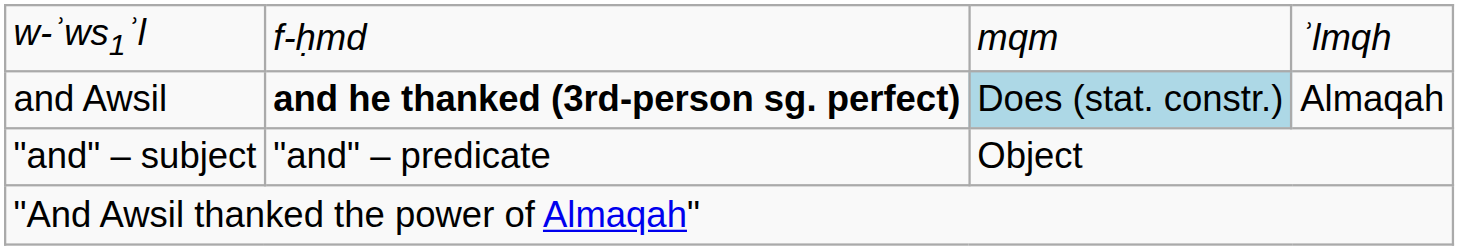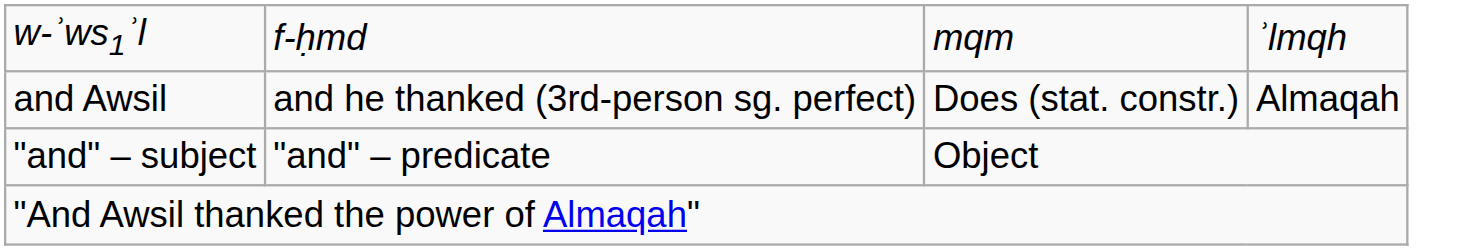(617, 98) bold -> (595, 98) normal
(1130, 98) lightblue background -> (1086, 98) no background
